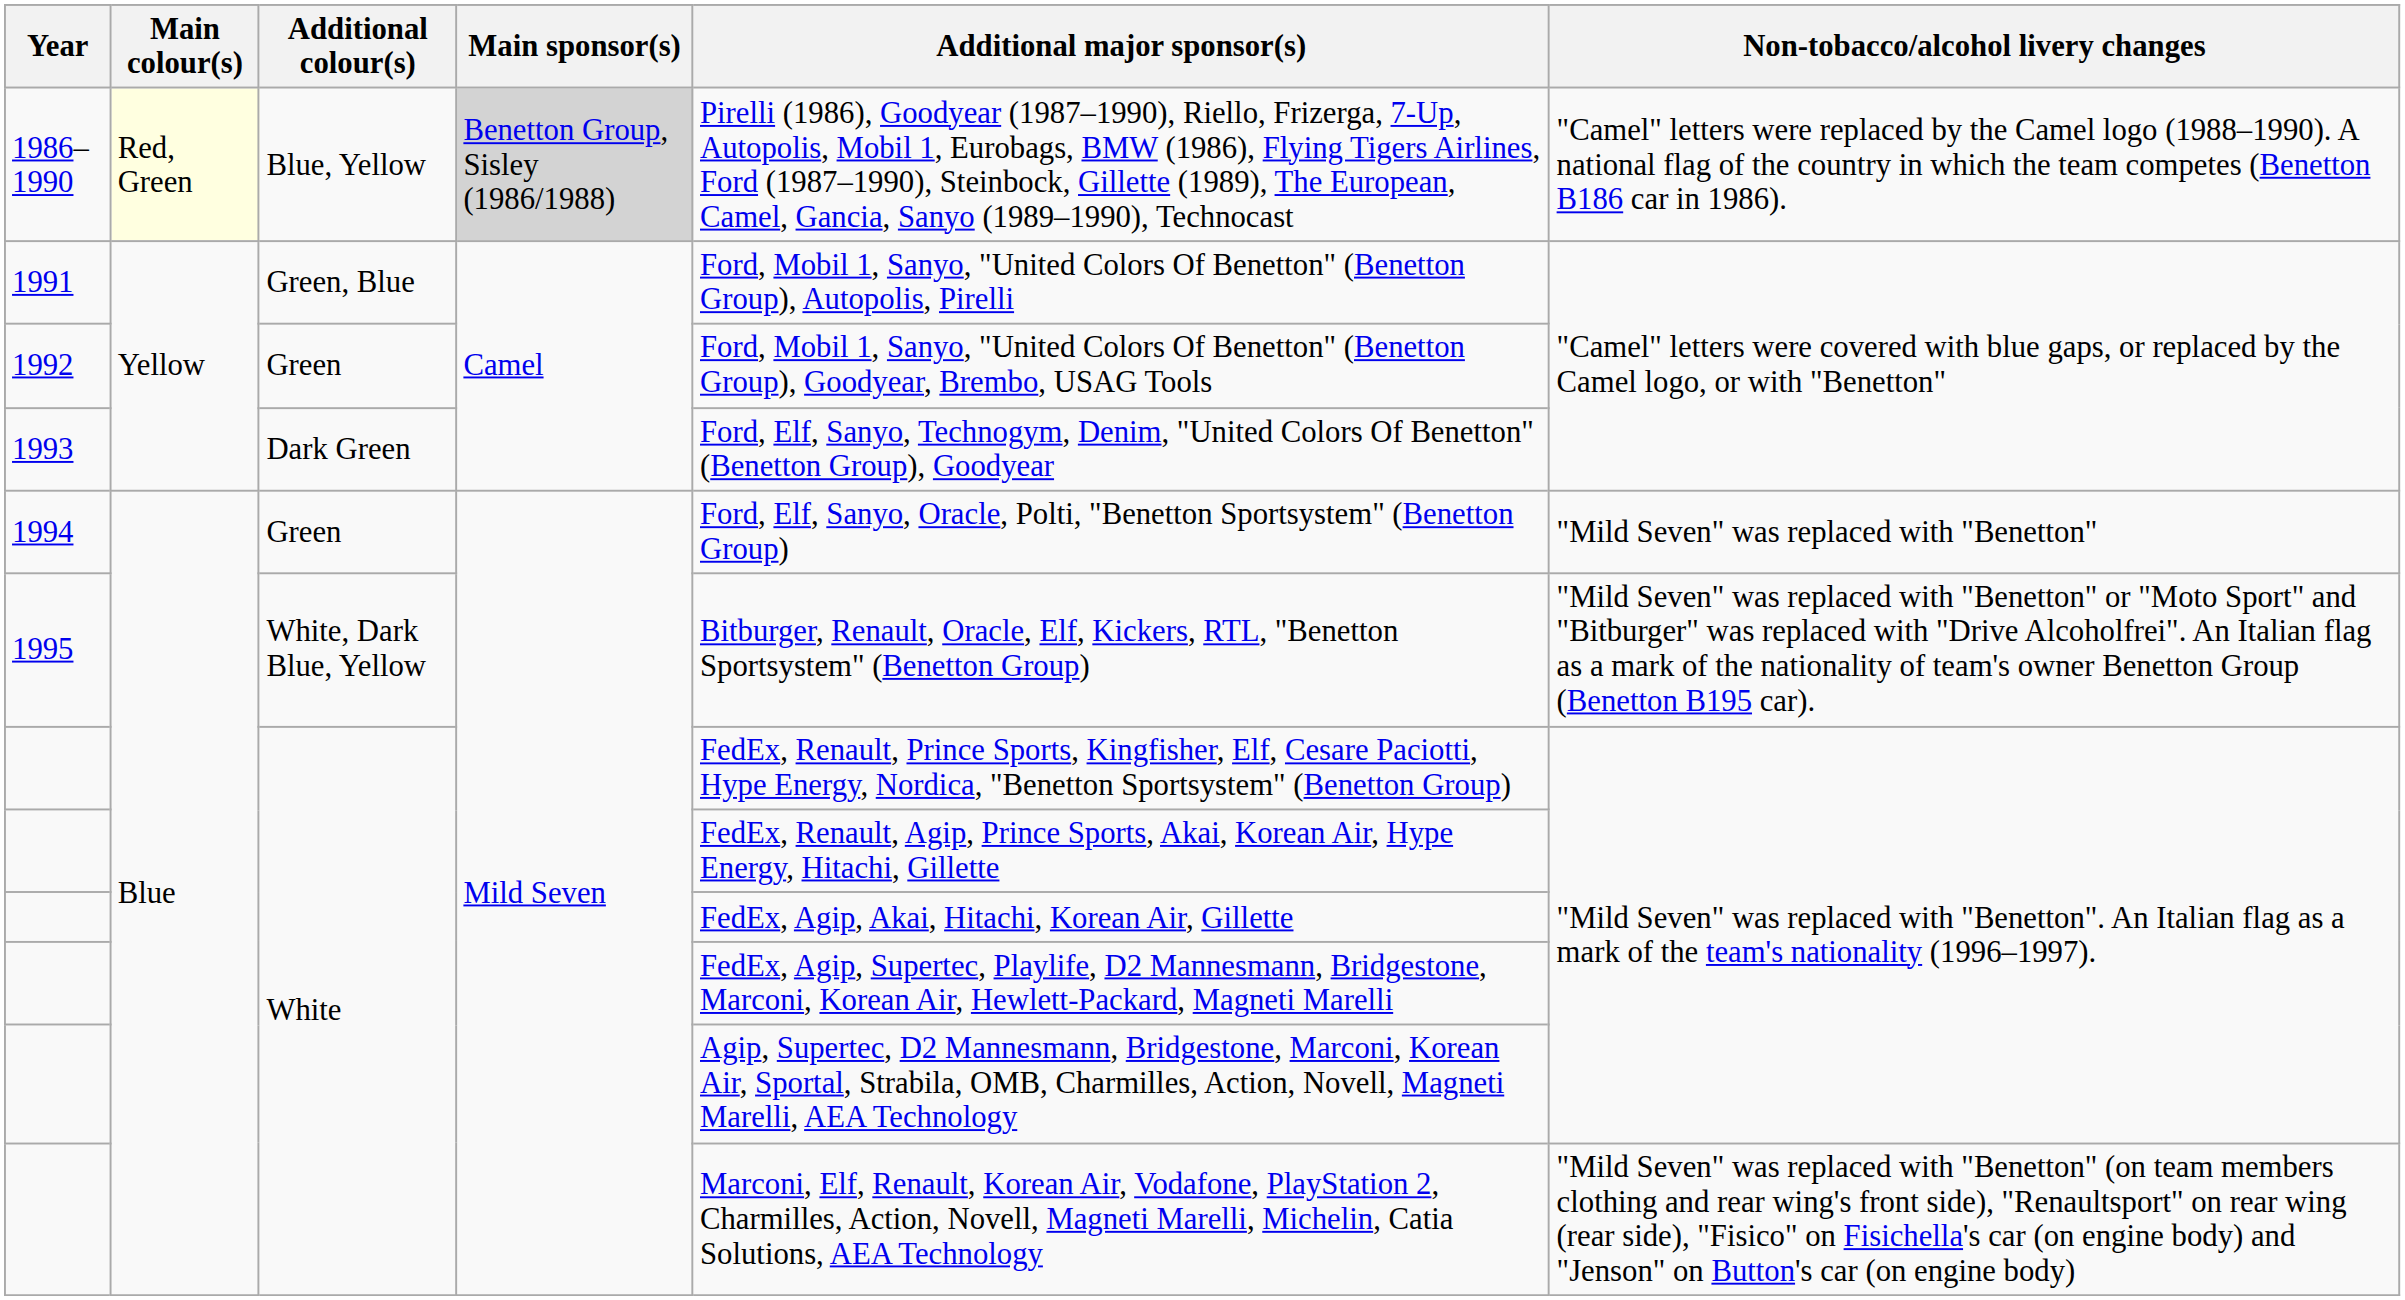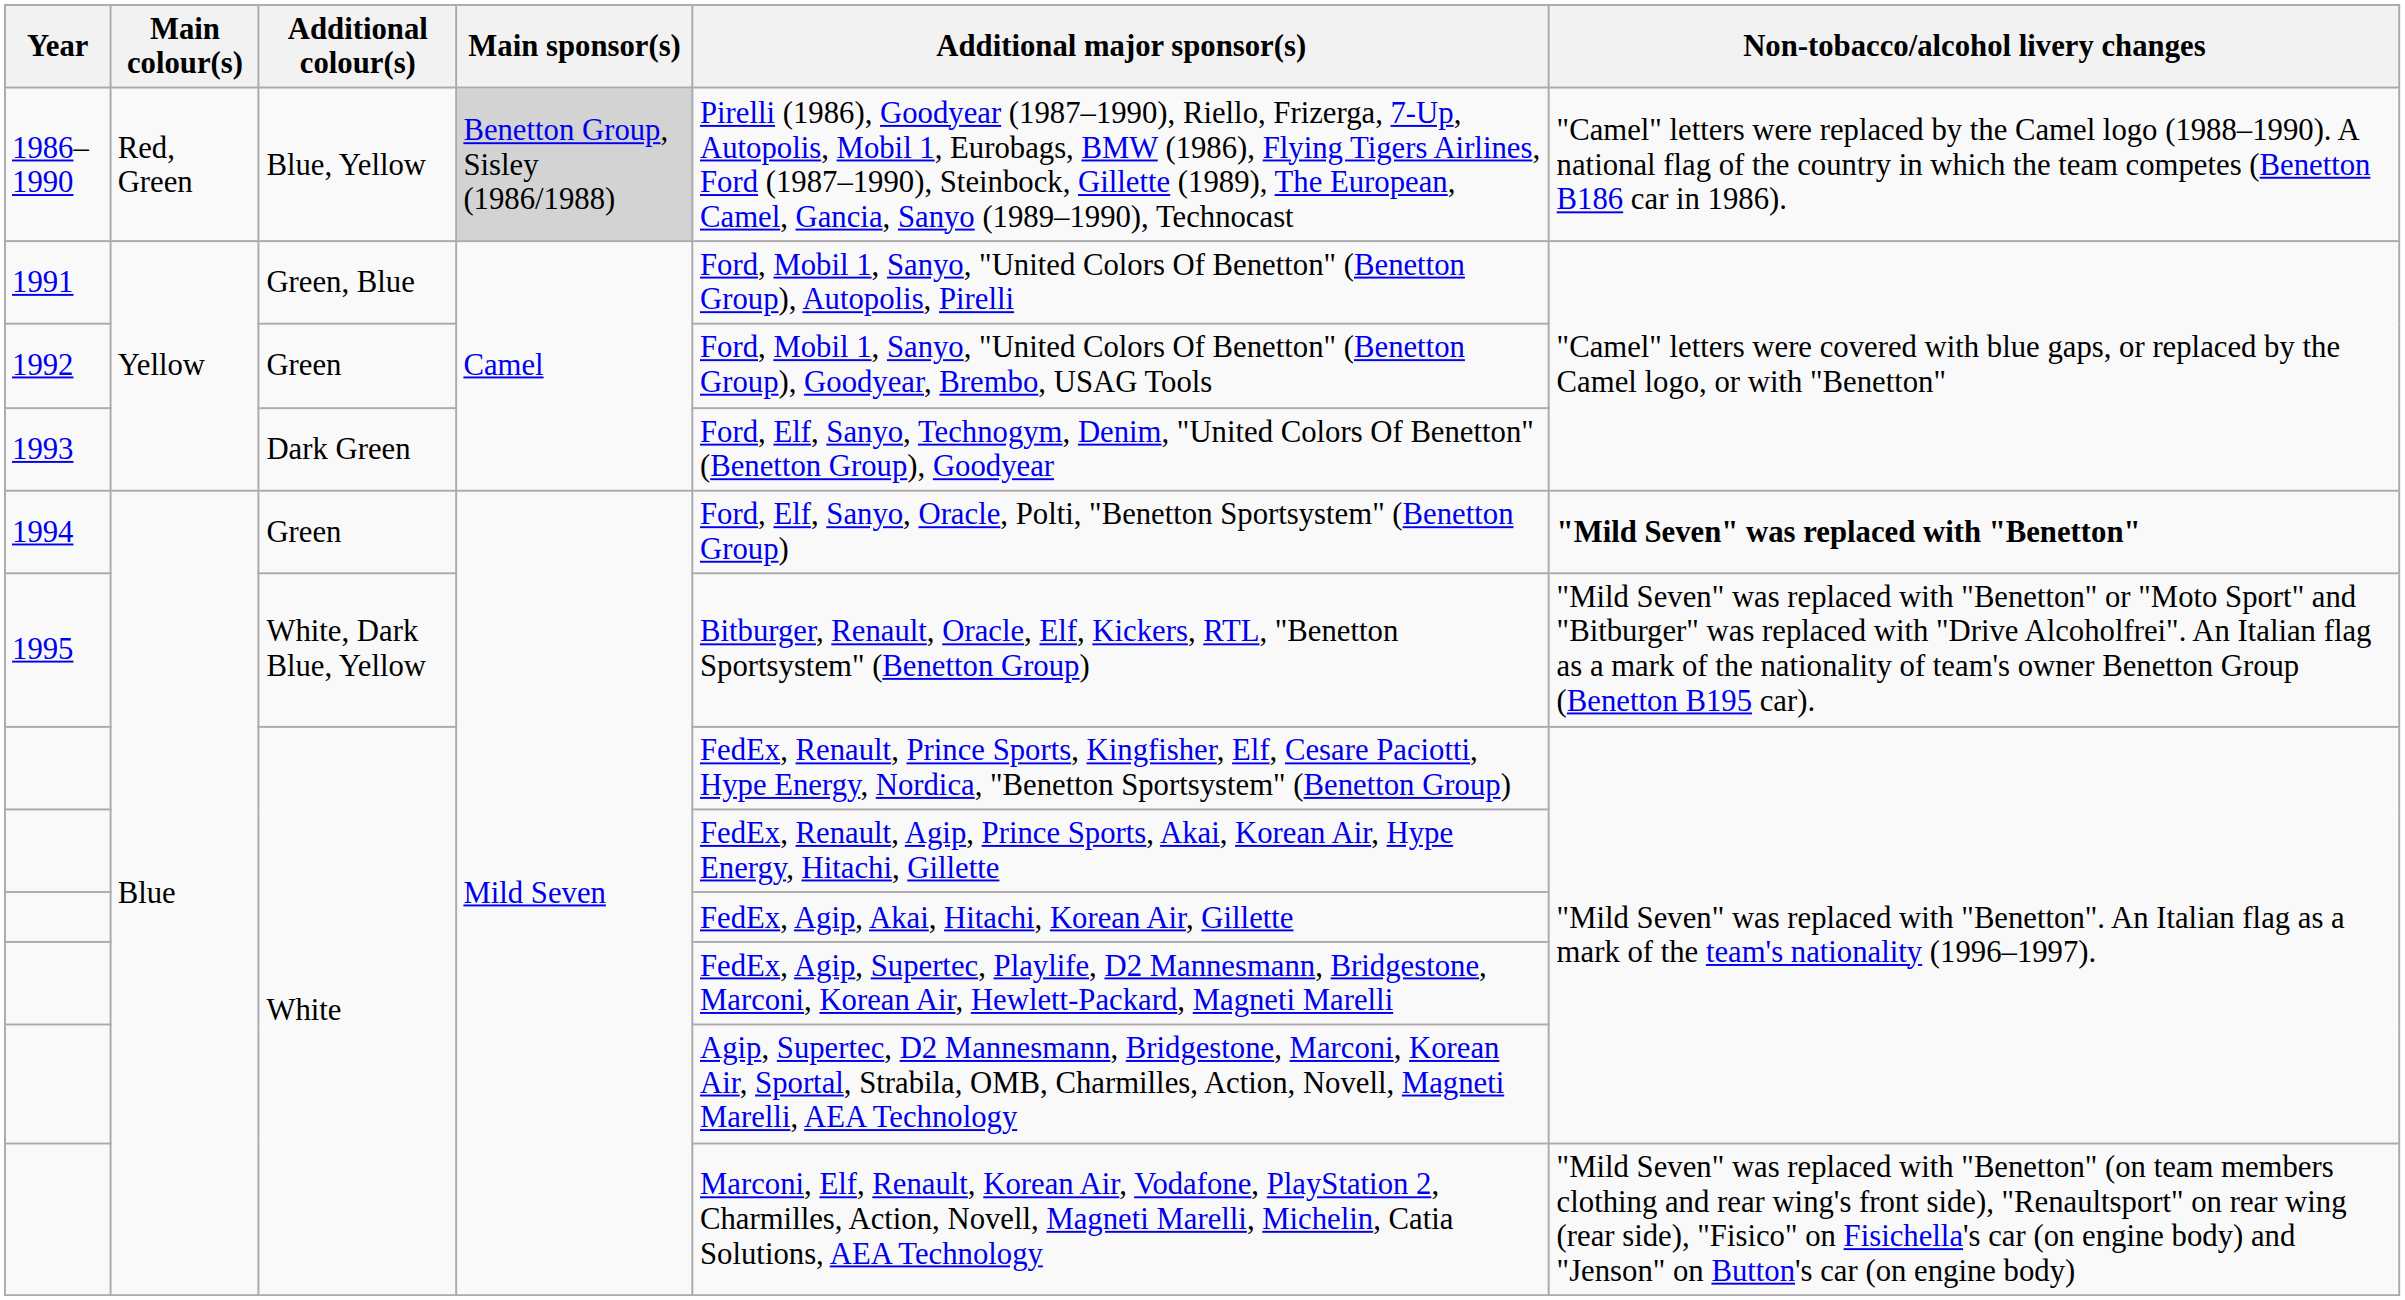(155, 163) lightyellow background -> (155, 163) no background
(1827, 531) normal -> (1849, 531) bold
